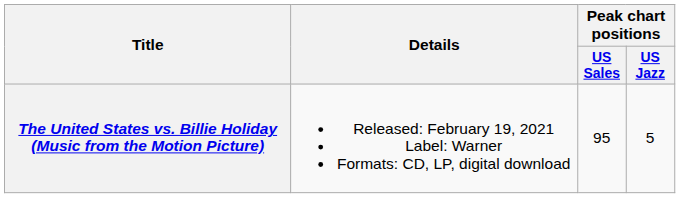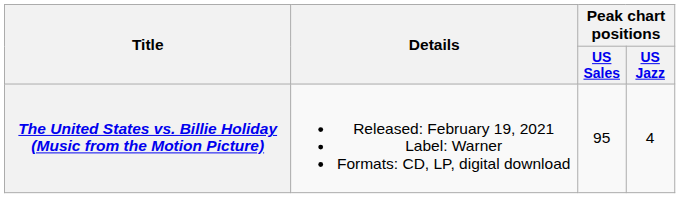(650, 138) 5 -> (650, 138) 4
